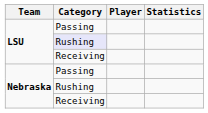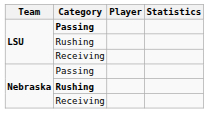(75, 27) normal -> (75, 27) bold
(75, 42) lavender background -> (75, 42) no background
(75, 86) normal -> (75, 86) bold
